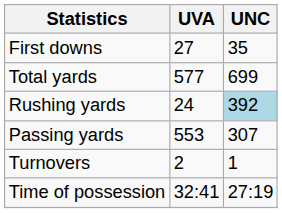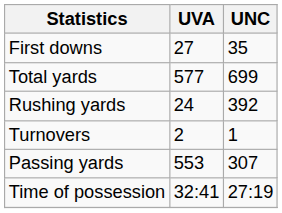(243, 105) lightblue background -> (243, 105) no background
rows swapped: (66, 134) <-> (49, 163)
